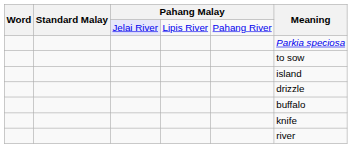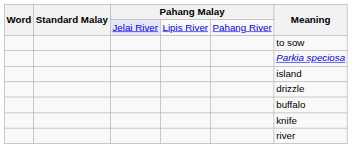(311, 43) Parkia speciosa -> (290, 43) to sow
(290, 58) to sow -> (311, 58) Parkia speciosa
